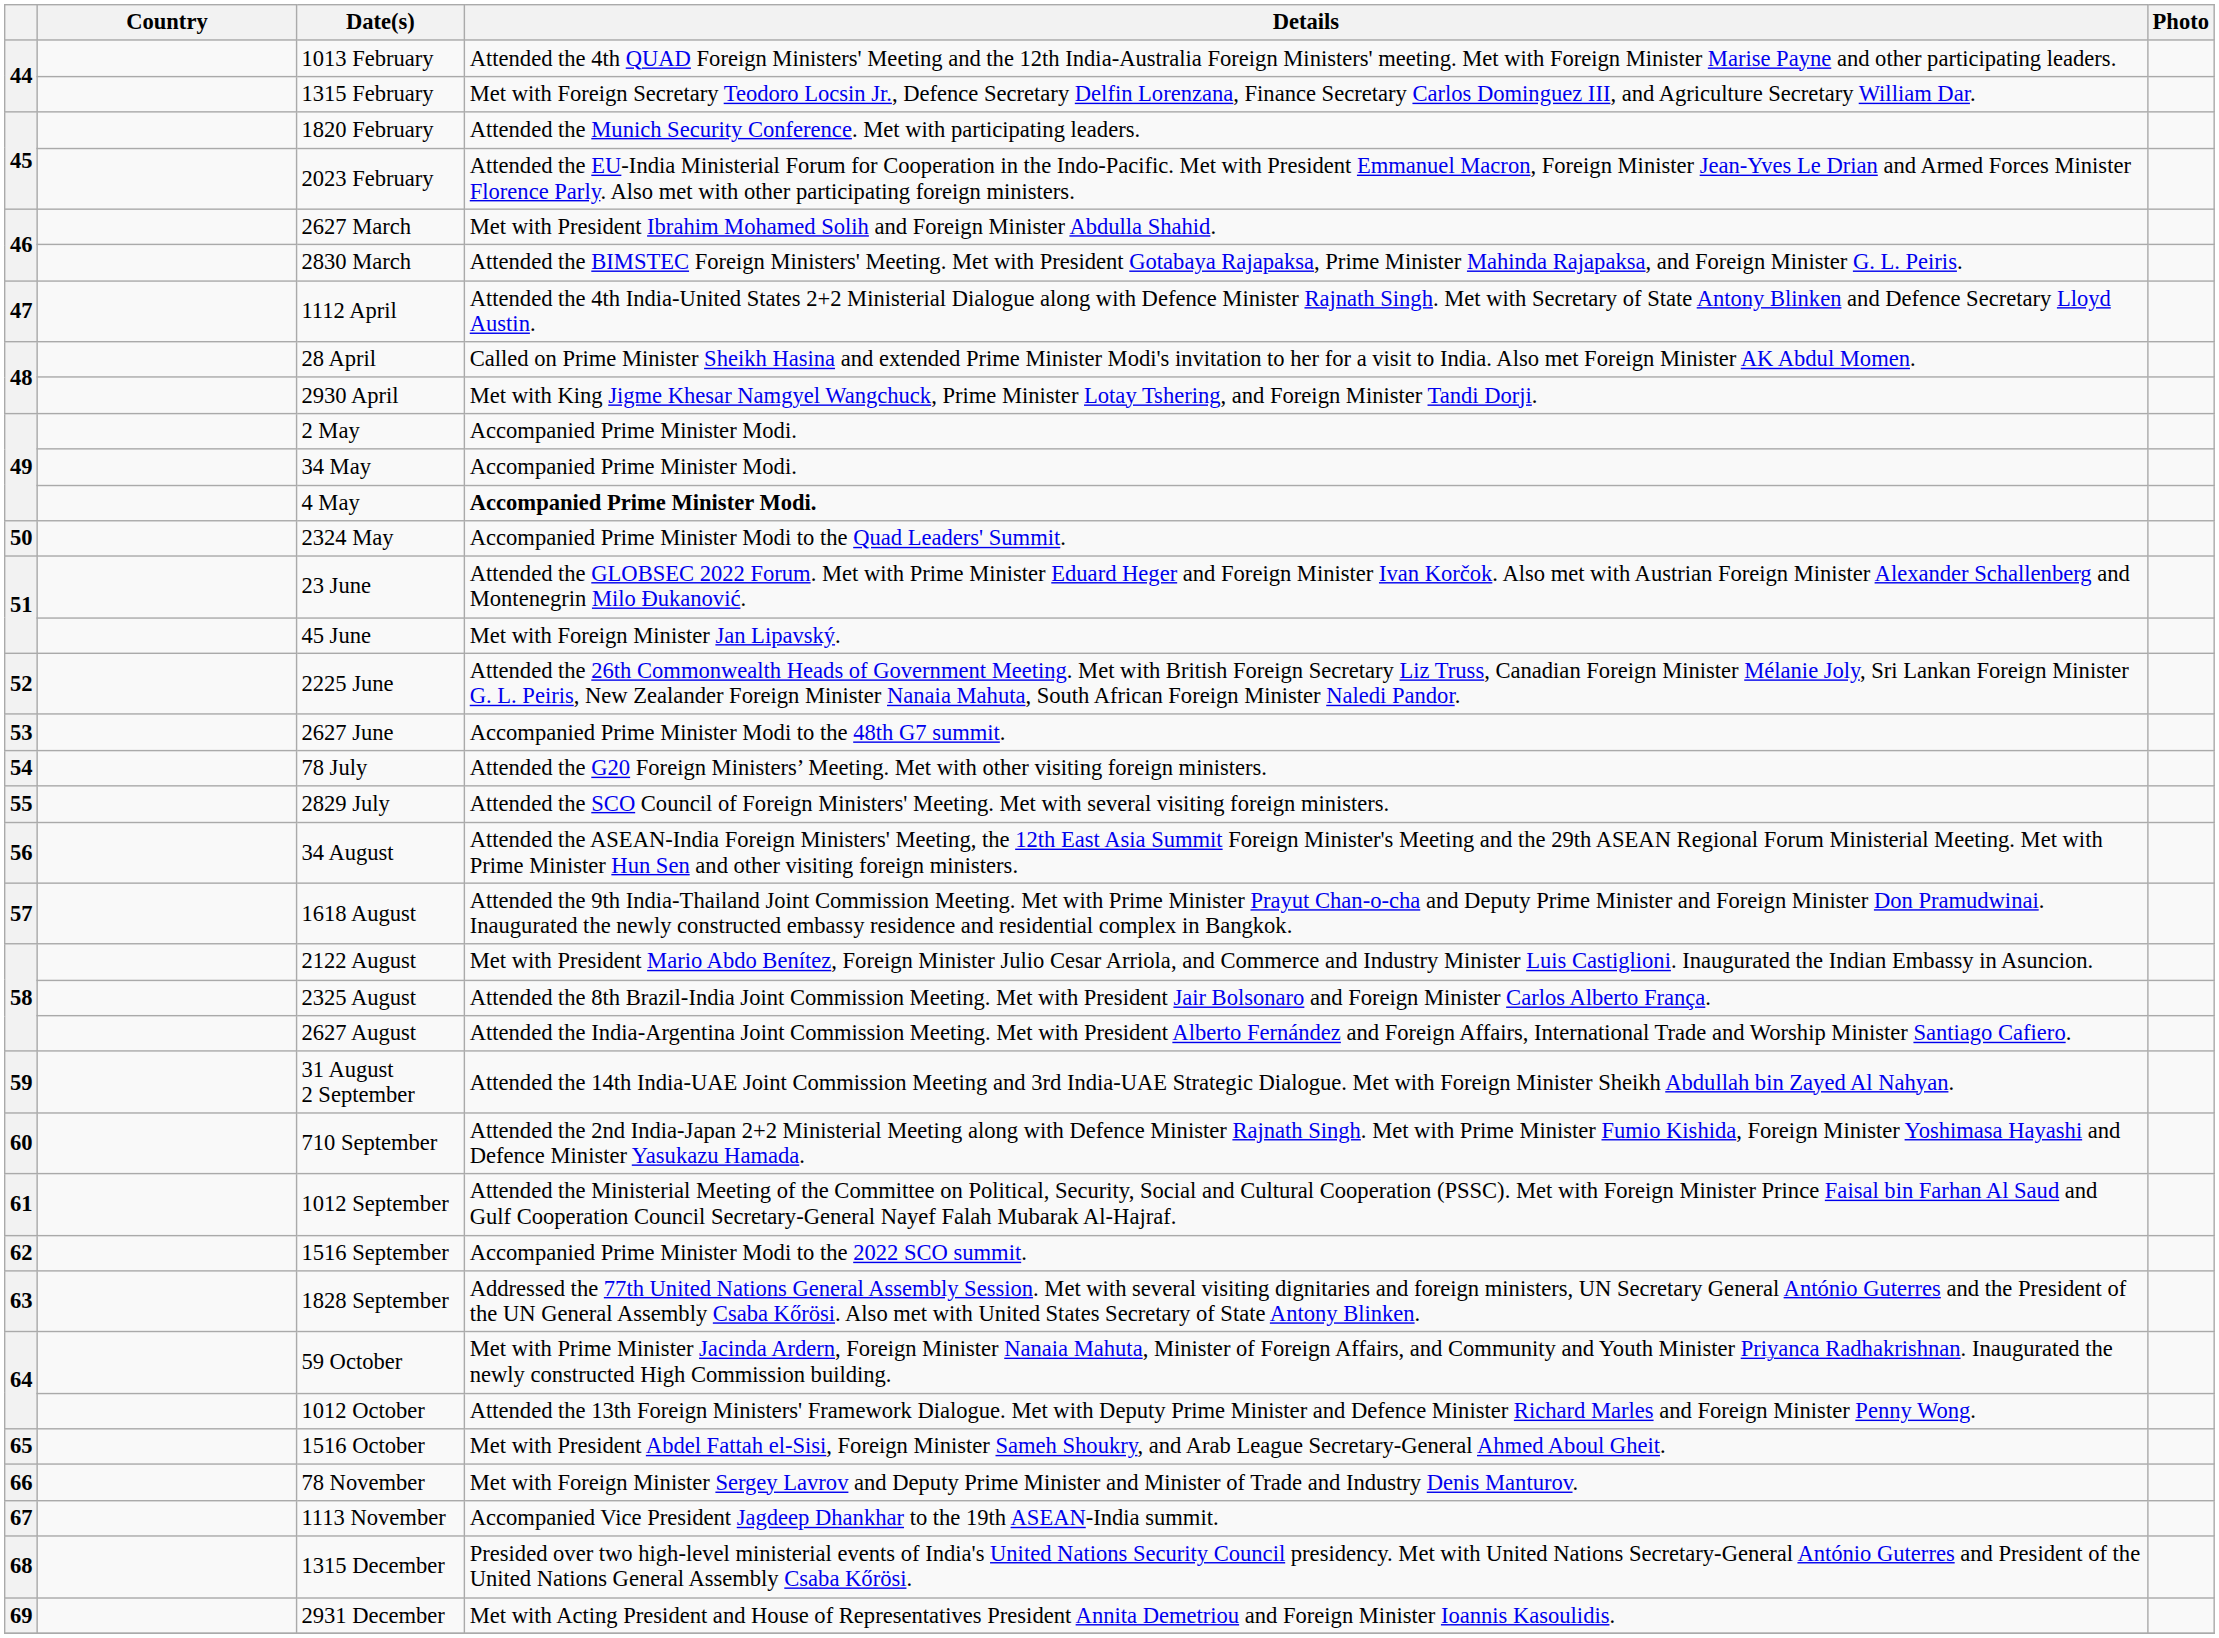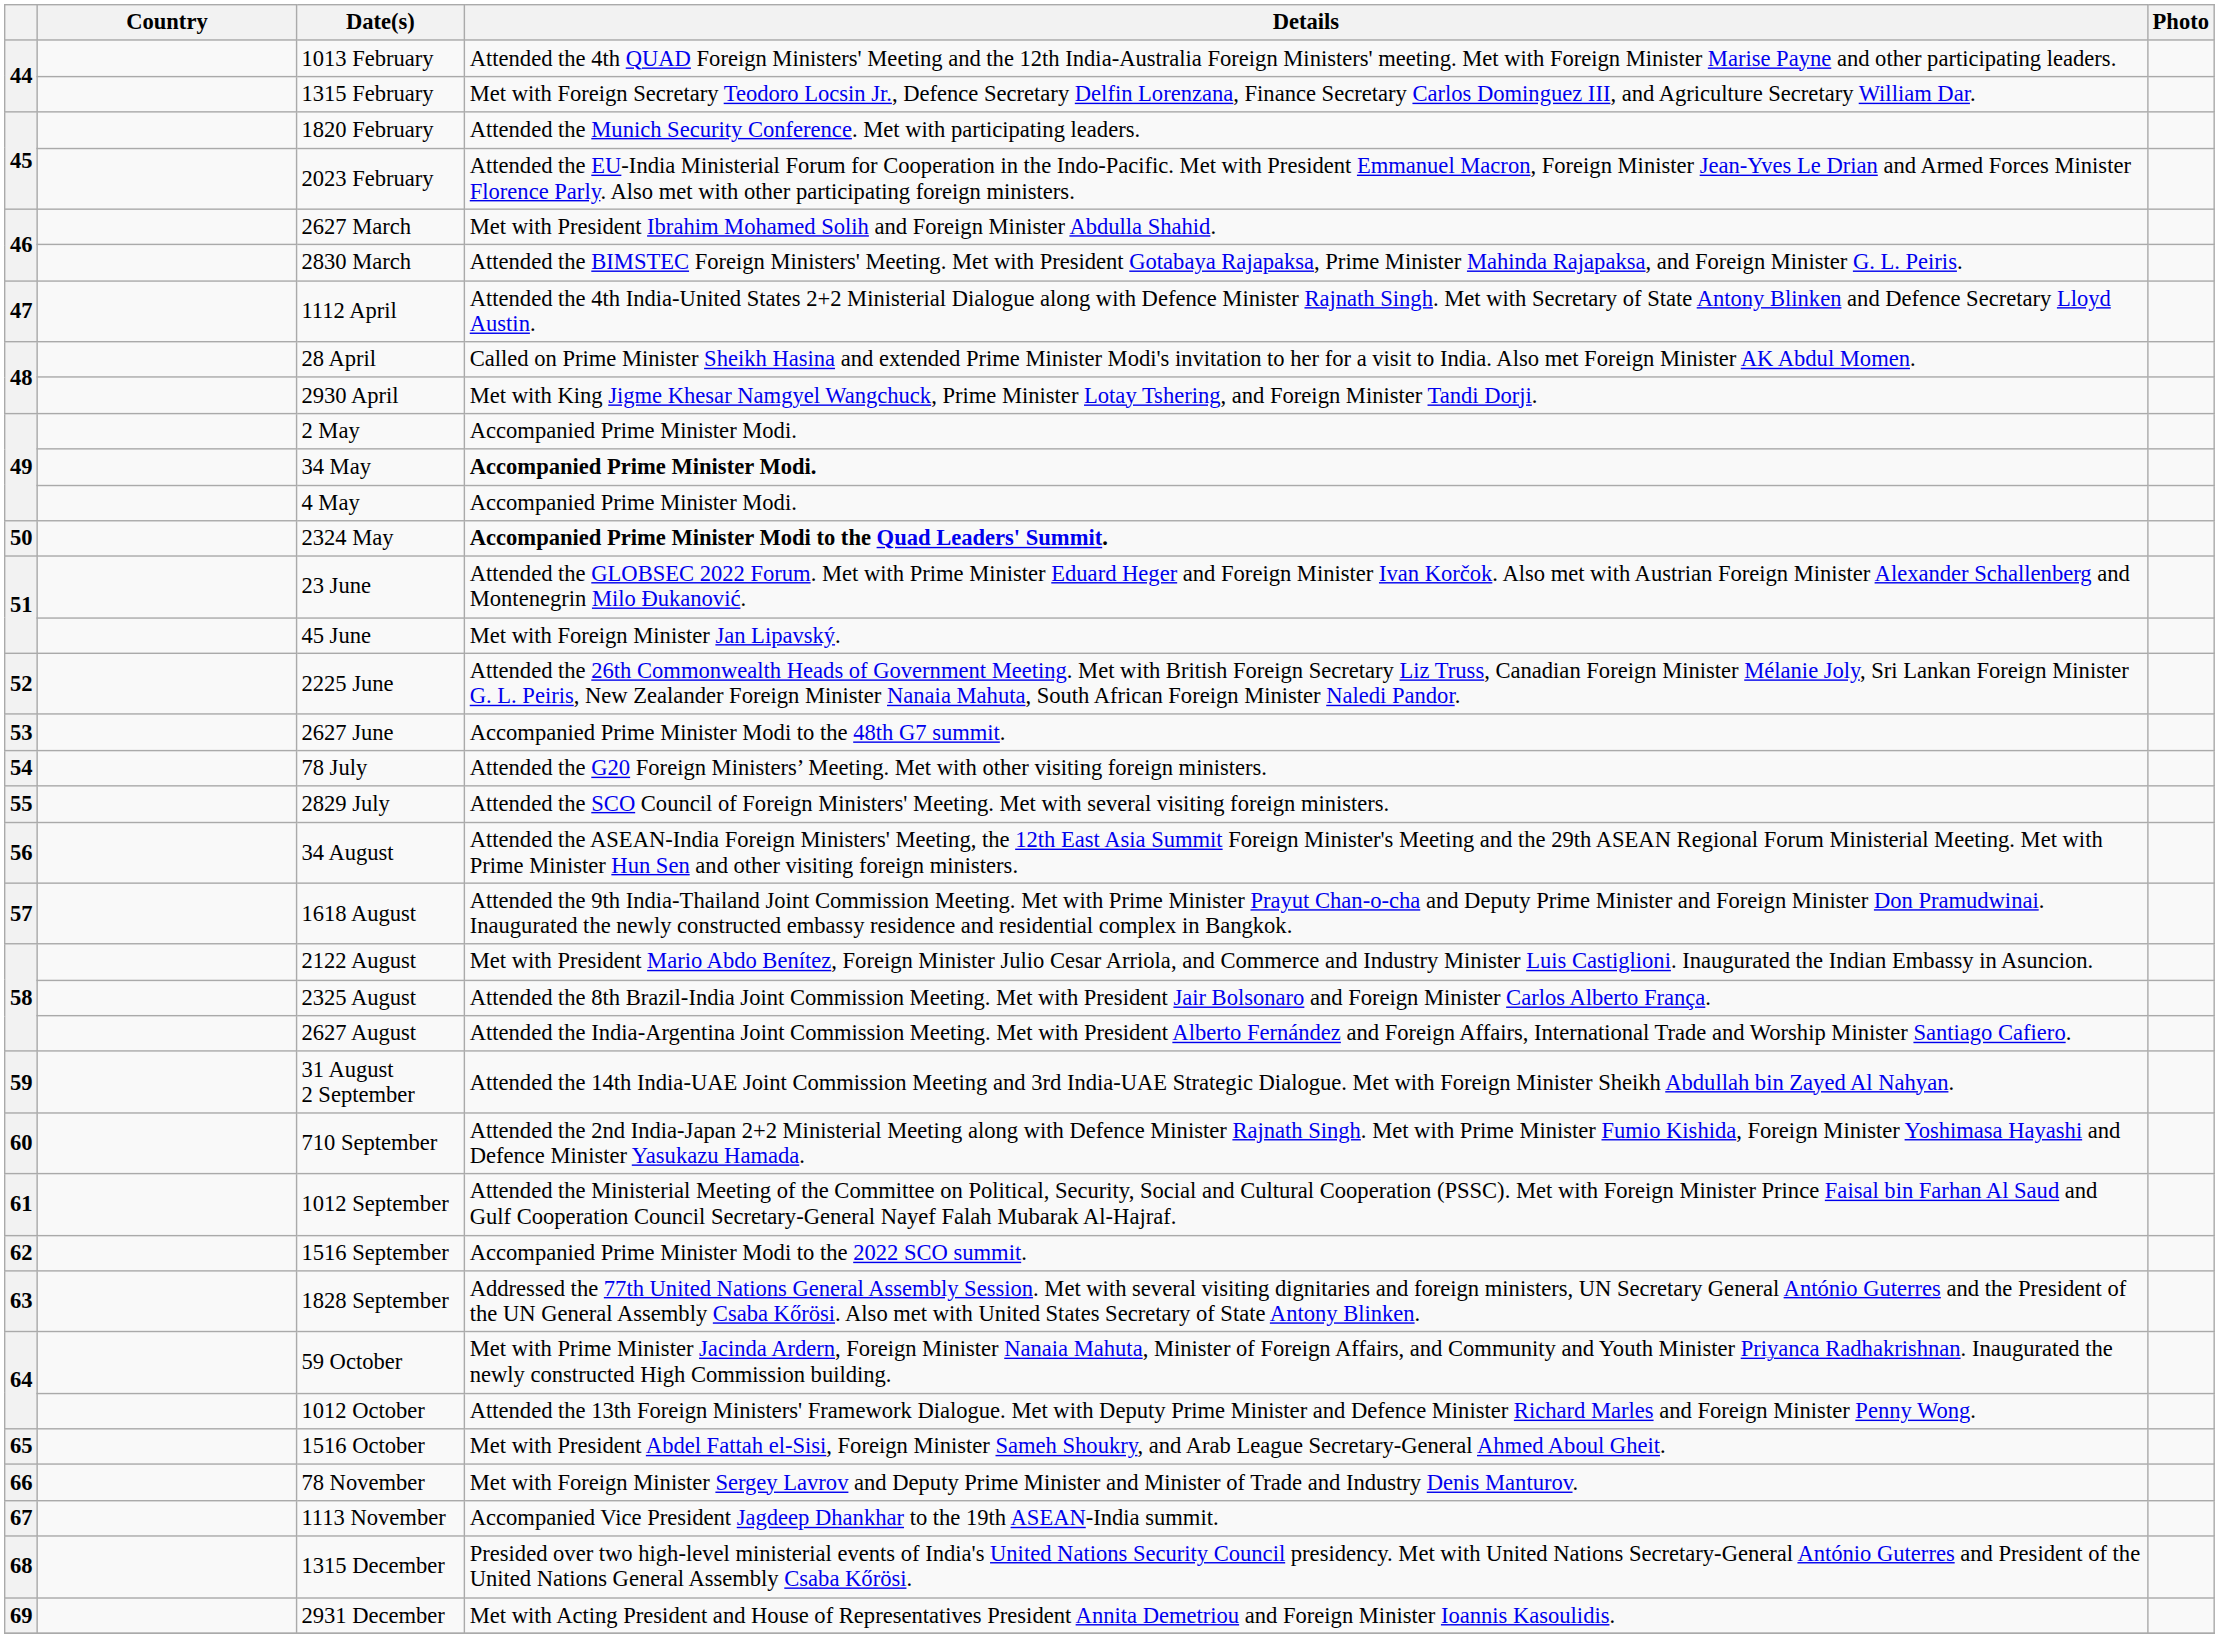(633, 466) normal -> (643, 466) bold
(643, 502) bold -> (633, 502) normal
(768, 538) normal -> (789, 538) bold
